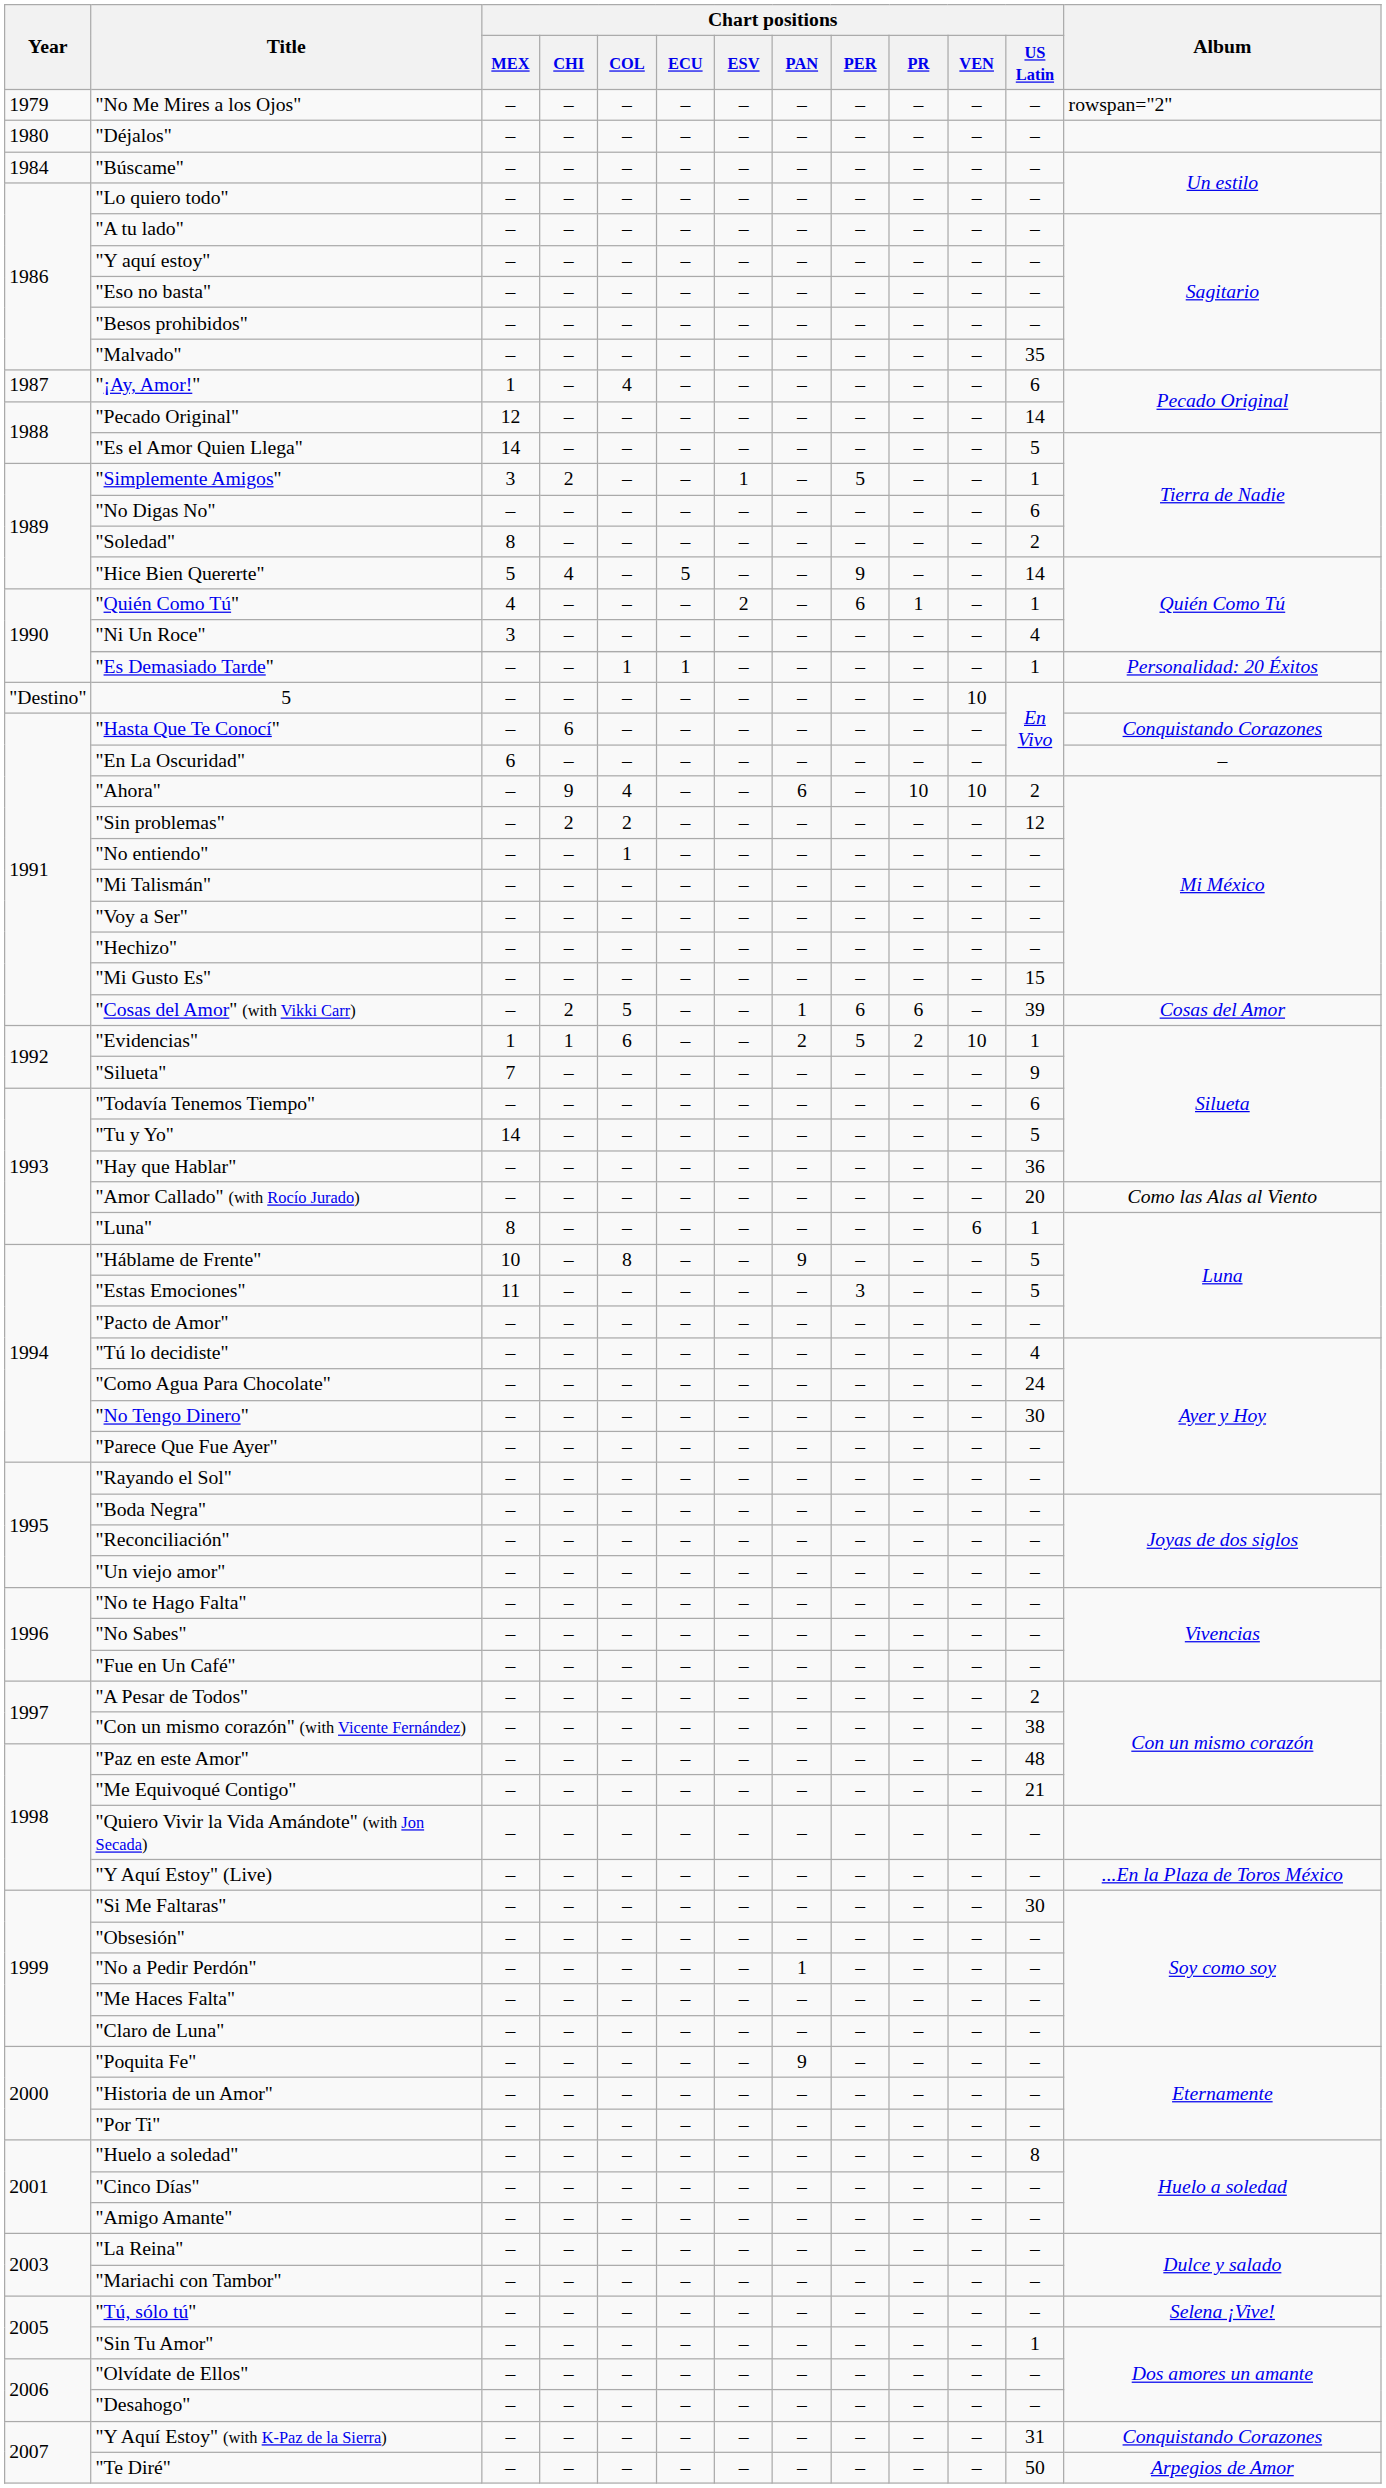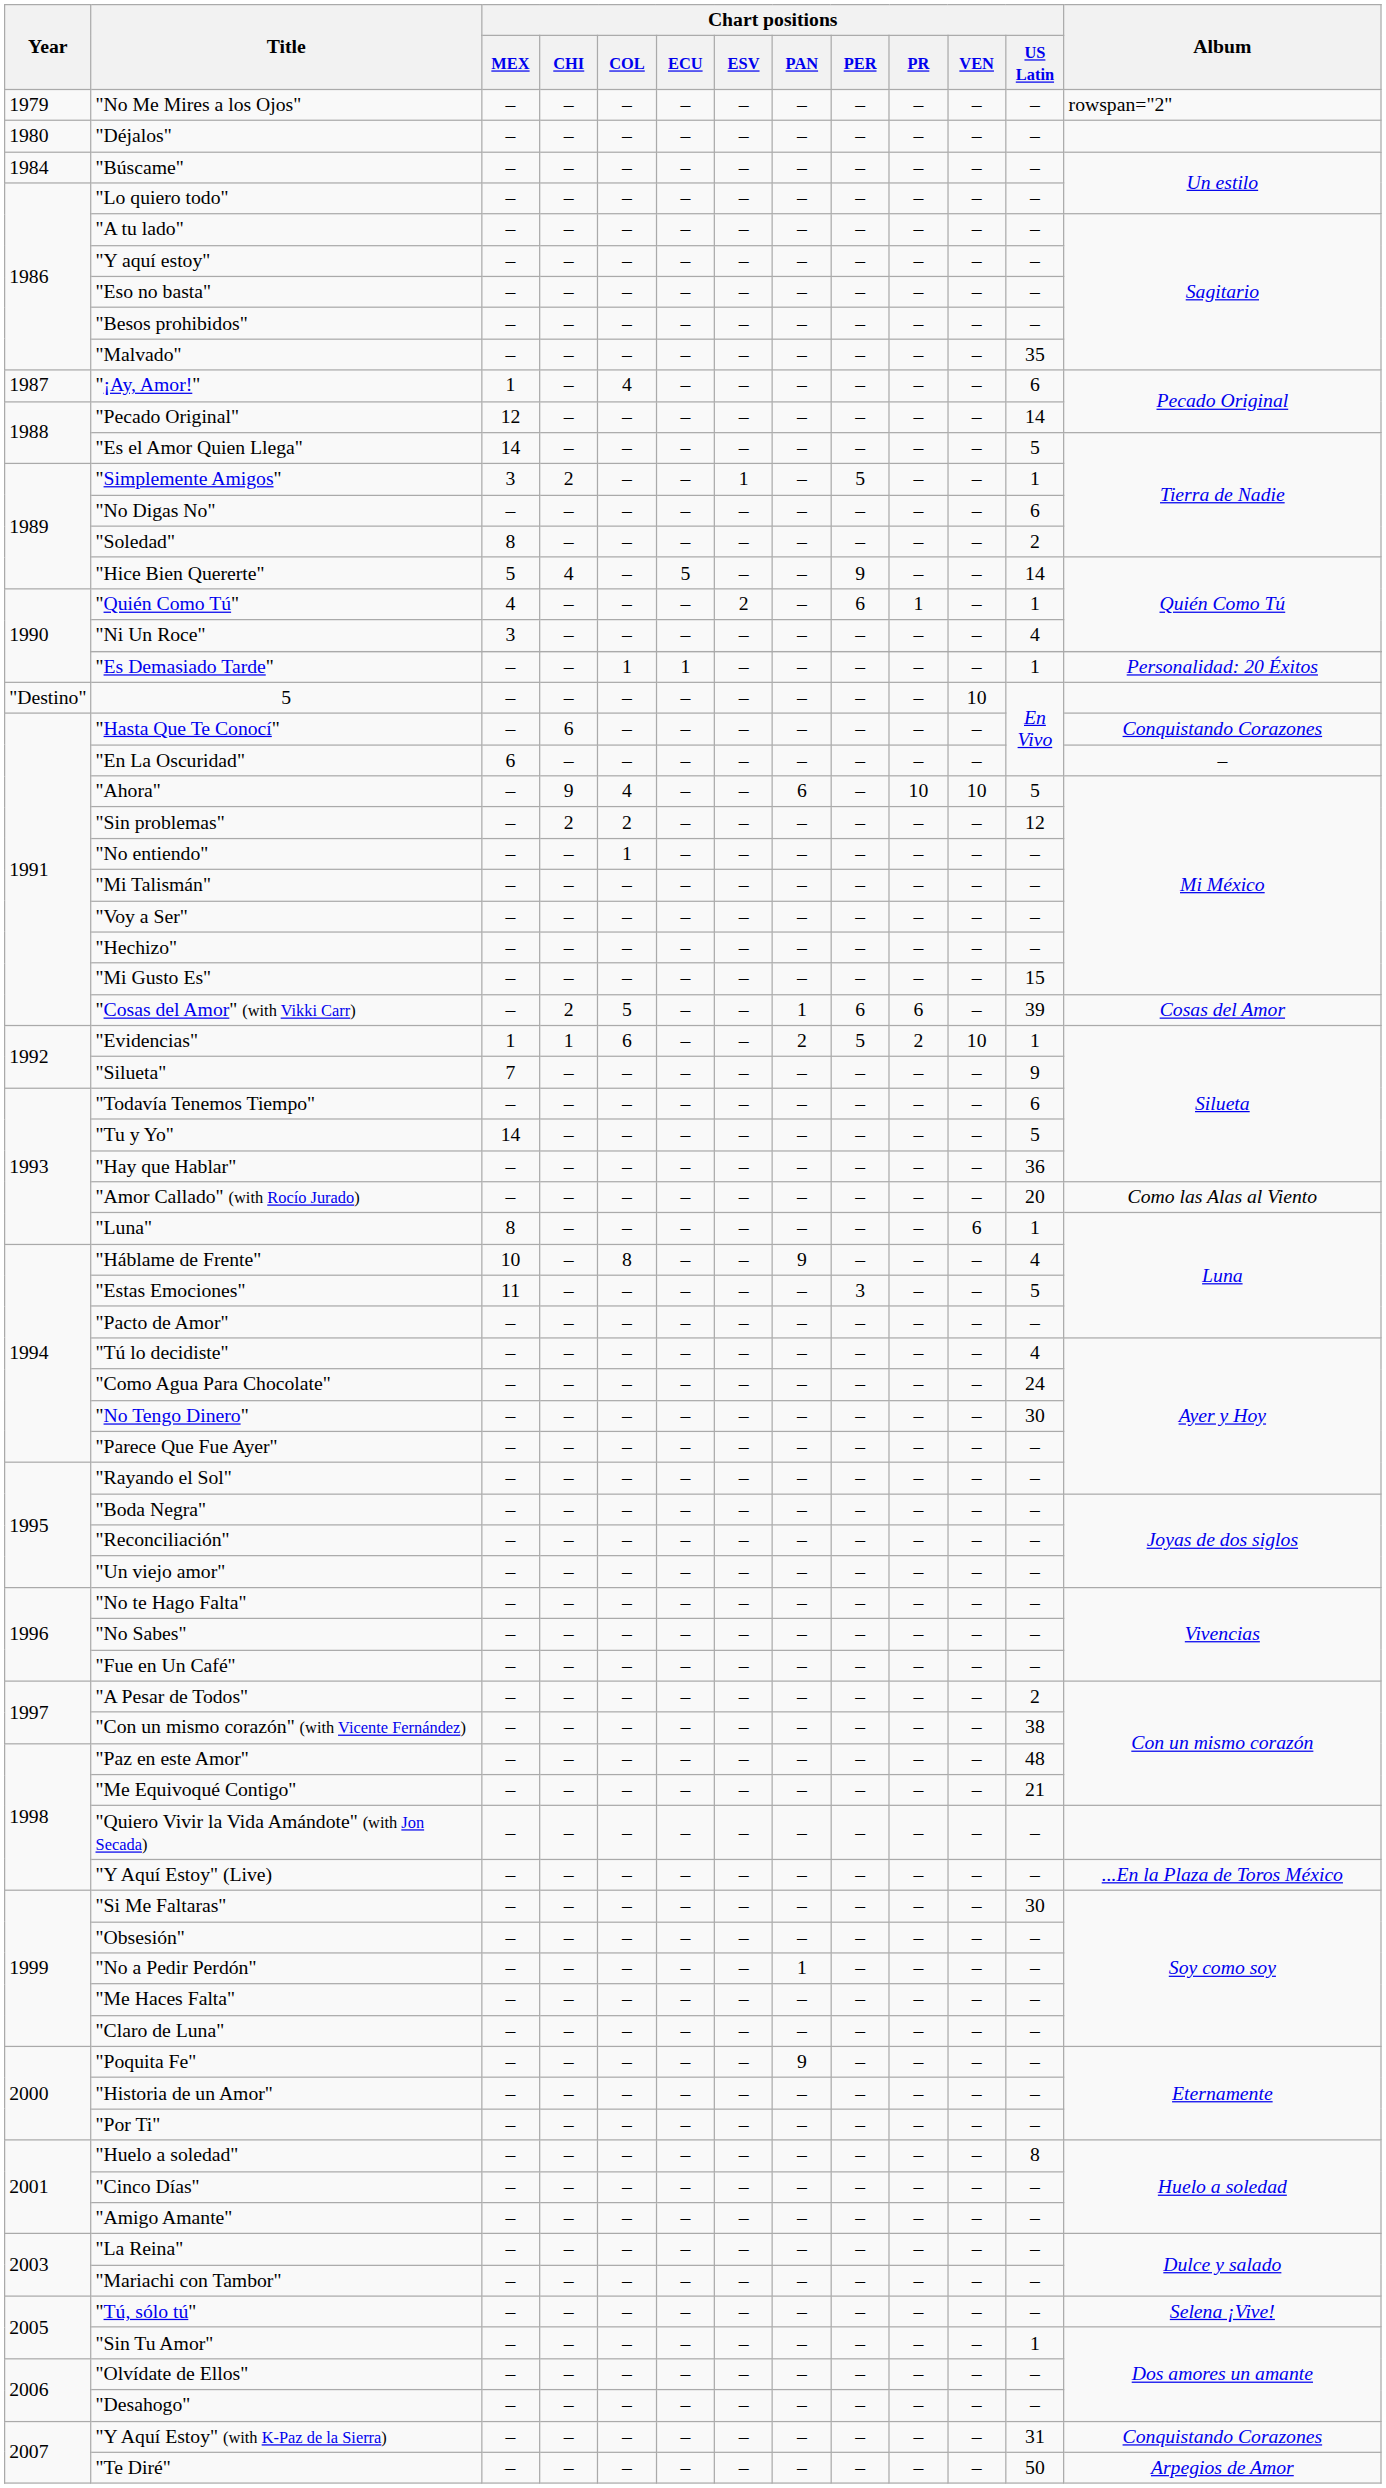(1035, 791) 2 -> (1035, 791) 5
(1035, 1259) 5 -> (1035, 1259) 4
